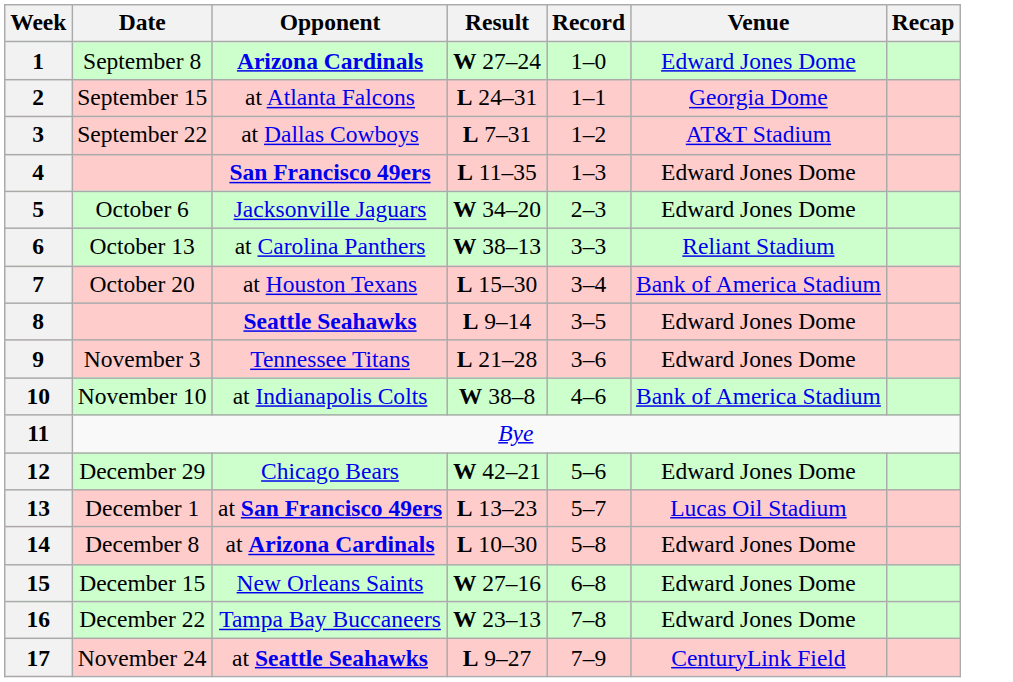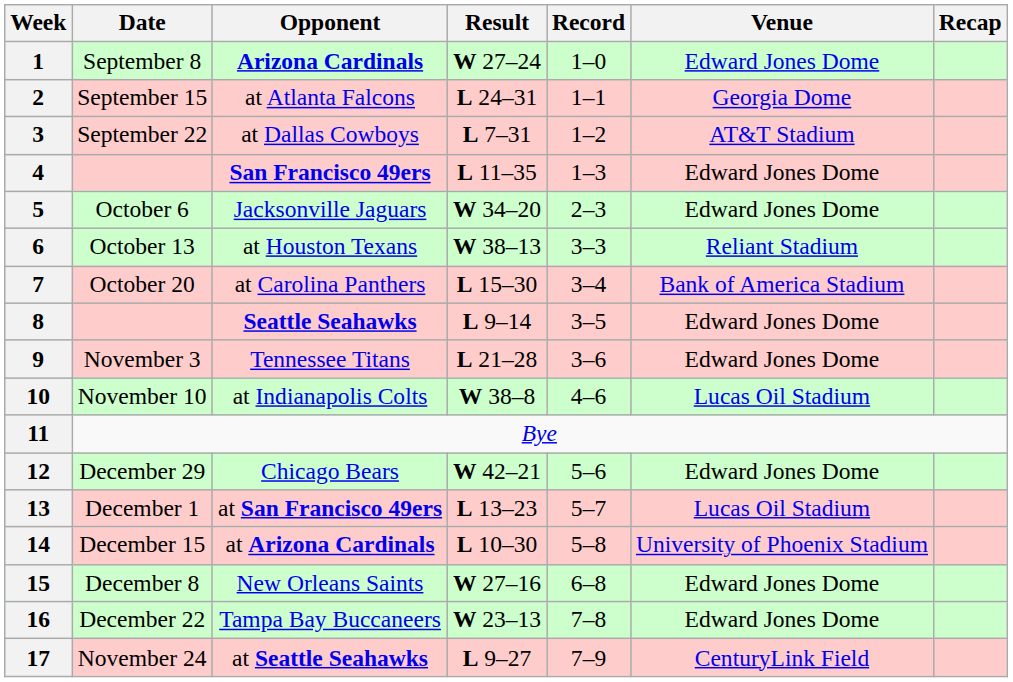(330, 246) at Carolina Panthers -> (330, 246) at Houston Texans
(330, 284) at Houston Texans -> (330, 284) at Carolina Panthers
(758, 396) Bank of America Stadium -> (782, 396) Lucas Oil Stadium
(142, 545) December 8 -> (142, 545) December 15
(758, 545) Edward Jones Dome -> (782, 545) University of Phoenix Stadium
(142, 582) December 15 -> (142, 582) December 8
